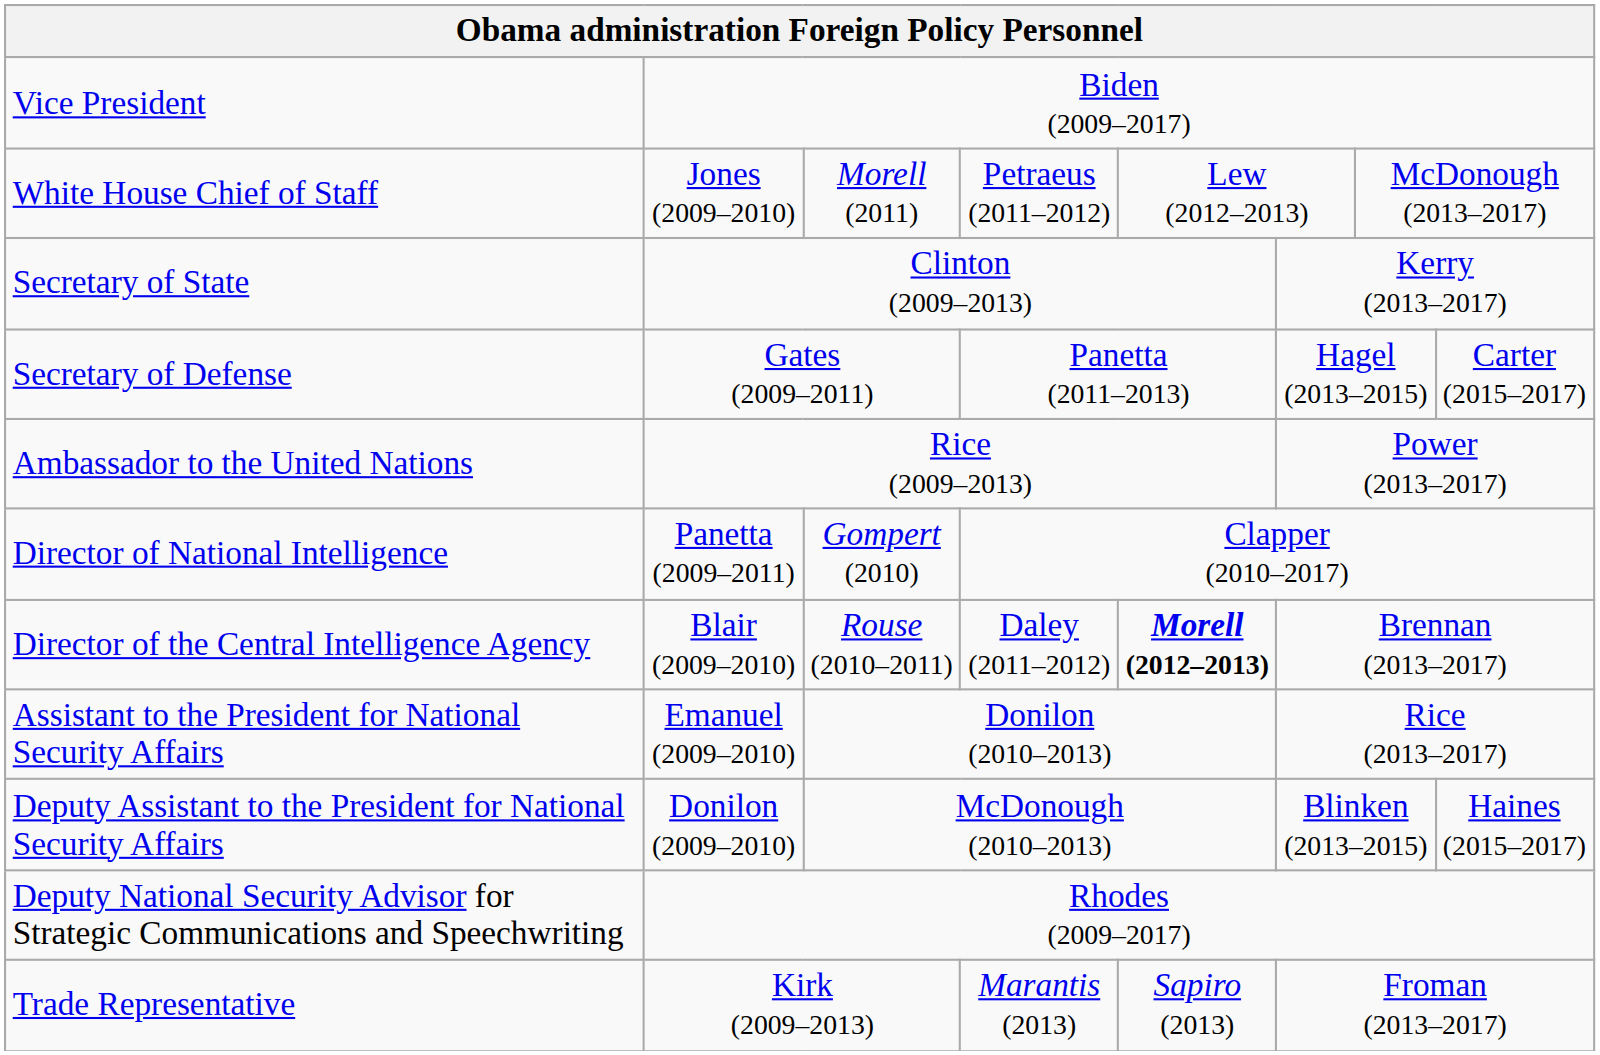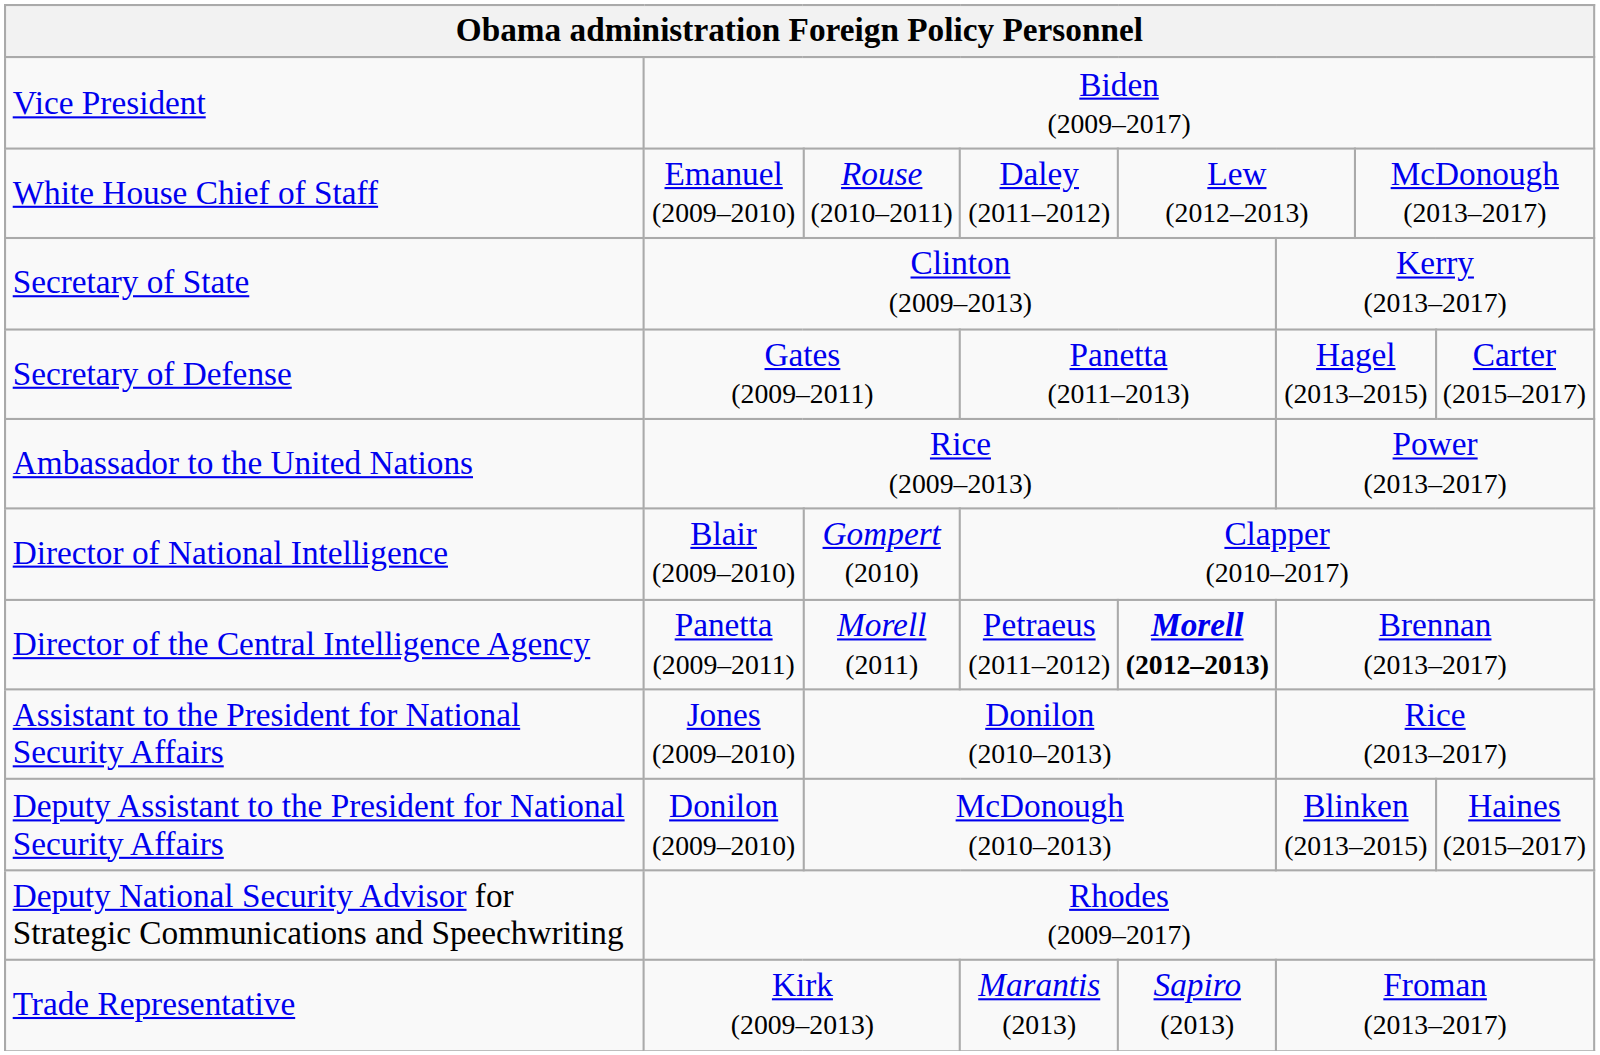(724, 192) Jones (2009–2010) -> (724, 192) Emanuel (2009–2010)
(882, 192) Morell (2011) -> (882, 192) Rouse (2010–2011)
(1039, 192) Petraeus (2011–2012) -> (1039, 192) Daley (2011–2012)
(724, 553) Panetta (2009–2011) -> (724, 553) Blair (2009–2010)
(724, 643) Blair (2009–2010) -> (724, 643) Panetta (2009–2011)
(882, 643) Rouse (2010–2011) -> (882, 643) Morell (2011)
(1039, 643) Daley (2011–2012) -> (1039, 643) Petraeus (2011–2012)
(724, 733) Emanuel (2009–2010) -> (724, 733) Jones (2009–2010)
